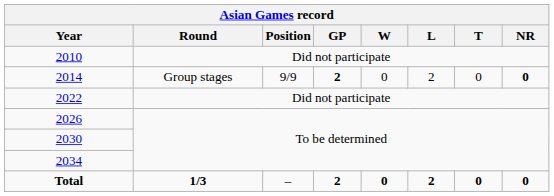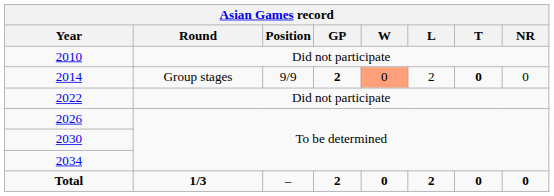(384, 77) no background -> (384, 77) lightsalmon background
(478, 77) normal -> (478, 77) bold
(525, 77) bold -> (525, 77) normal
